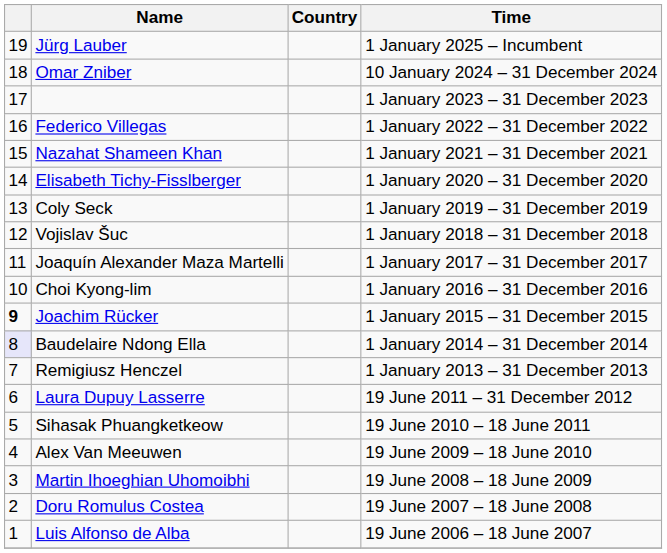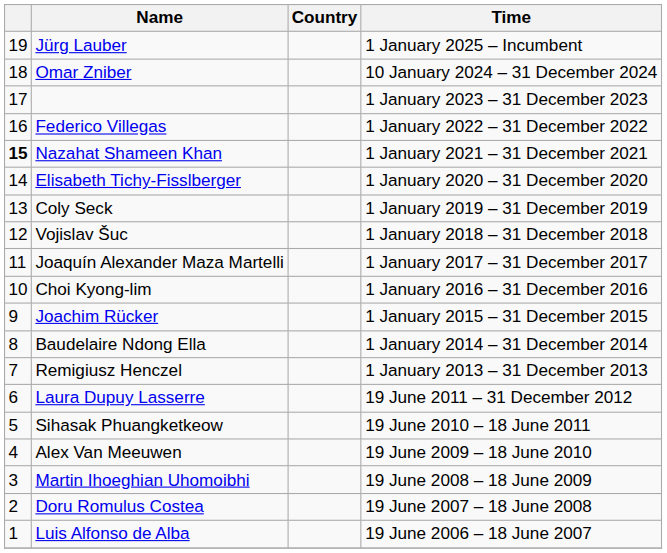(18, 153) normal -> (18, 153) bold
(13, 316) bold -> (13, 316) normal
(13, 343) lavender background -> (13, 343) no background
